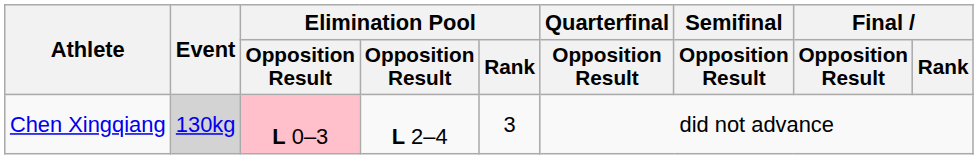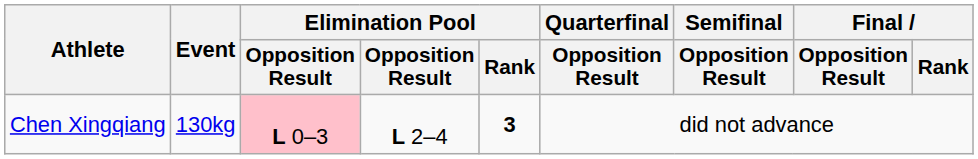(206, 125) lightgrey background -> (206, 125) no background
(510, 125) normal -> (510, 125) bold
